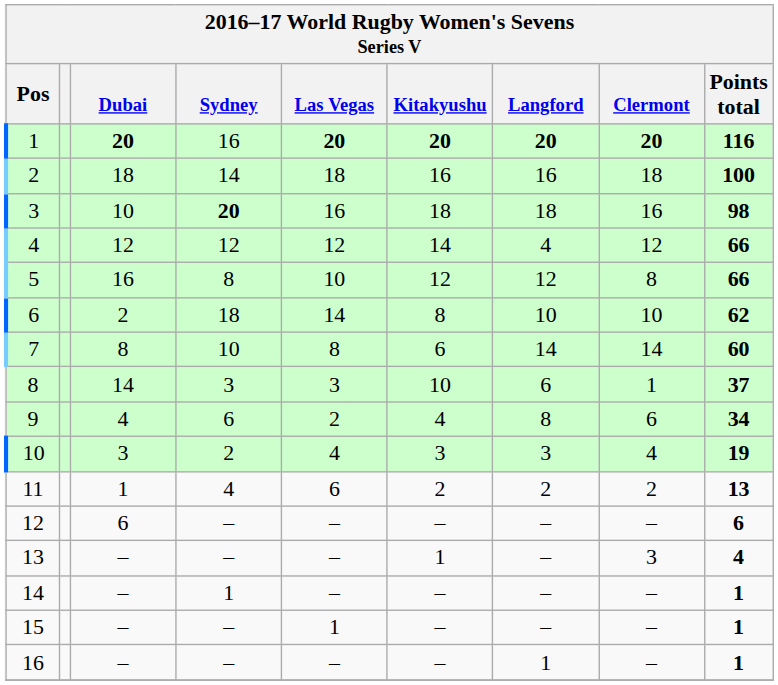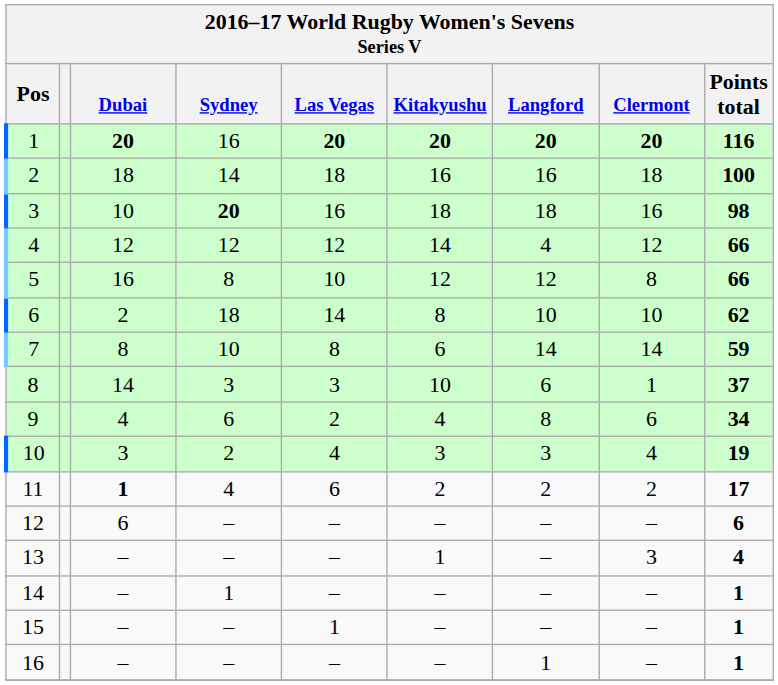(739, 349) 60 -> (739, 349) 59
(123, 488) normal -> (123, 488) bold
(739, 488) 13 -> (739, 488) 17
